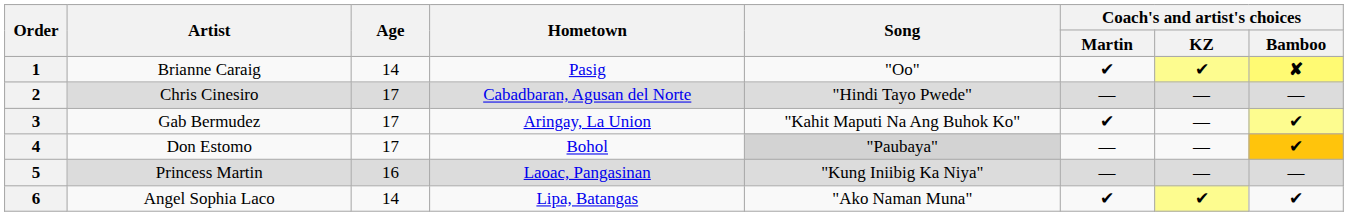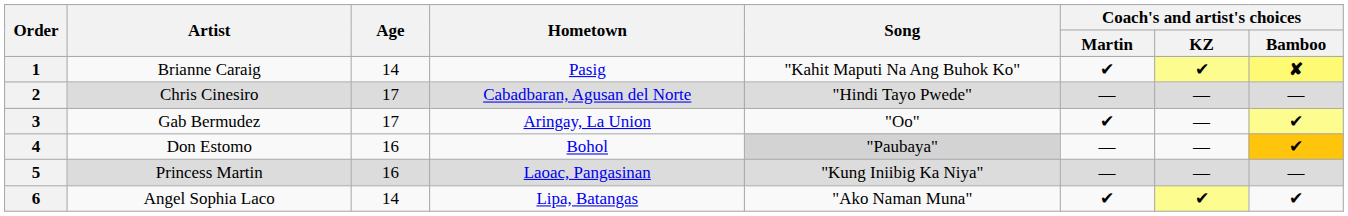(902, 69) "Oo" -> (902, 69) "Kahit Maputi Na Ang Buhok Ko"
(902, 121) "Kahit Maputi Na Ang Buhok Ko" -> (902, 121) "Oo"
(390, 147) 17 -> (390, 147) 16
